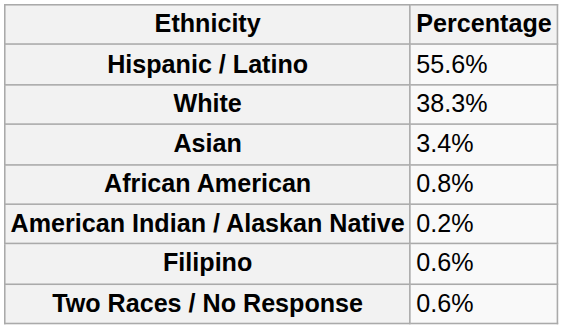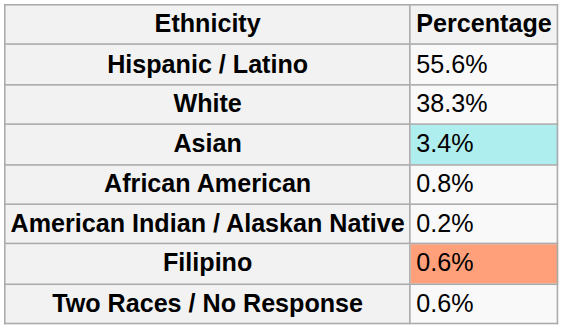(445, 143) no background -> (445, 143) paleturquoise background
(445, 263) no background -> (445, 263) lightsalmon background
